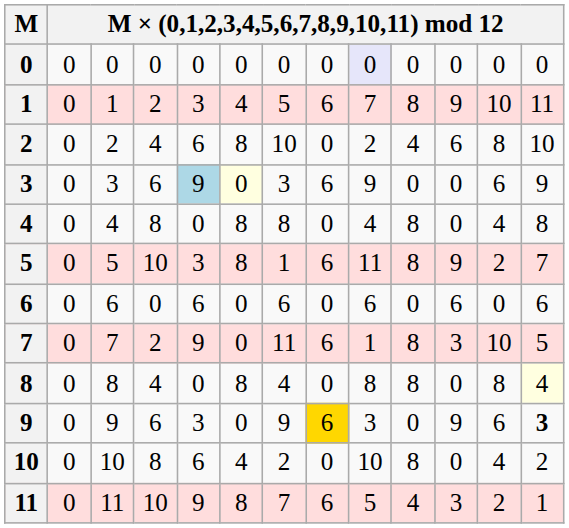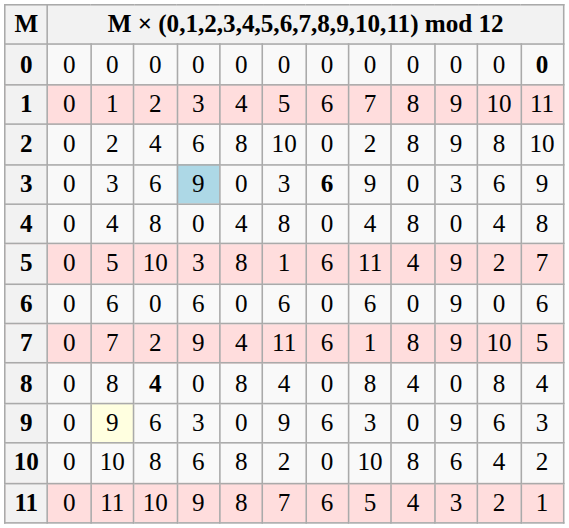(370, 64) lavender background -> (370, 64) no background
(542, 64) normal -> (542, 64) bold
(413, 143) 4 -> (413, 143) 8
(456, 143) 6 -> (456, 143) 9
(241, 183) lightyellow background -> (241, 183) no background
(327, 183) normal -> (327, 183) bold
(456, 183) 0 -> (456, 183) 3
(241, 223) 8 -> (241, 223) 4
(413, 263) 8 -> (413, 263) 4
(456, 303) 6 -> (456, 303) 9
(241, 343) 0 -> (241, 343) 4
(456, 343) 3 -> (456, 343) 9
(155, 382) normal -> (155, 382) bold
(413, 382) 8 -> (413, 382) 4
(542, 382) lightyellow background -> (542, 382) no background
(112, 422) no background -> (112, 422) lightyellow background
(327, 422) gold background -> (327, 422) no background
(542, 422) bold -> (542, 422) normal
(241, 462) 4 -> (241, 462) 8
(456, 462) 0 -> (456, 462) 6
